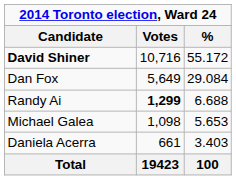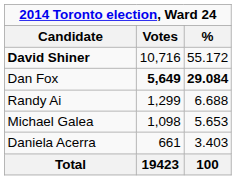(164, 79) normal -> (164, 79) bold
(208, 79) normal -> (208, 79) bold
(164, 100) bold -> (164, 100) normal
